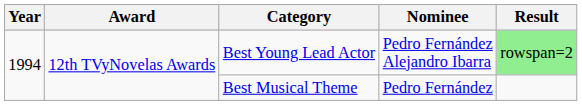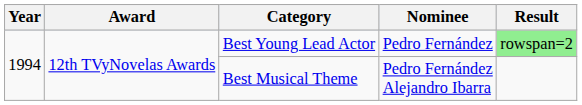(438, 52) Pedro Fernández Alejandro Ibarra -> (438, 43) Pedro Fernández
(438, 87) Pedro Fernández -> (438, 78) Pedro Fernández Alejandro Ibarra
